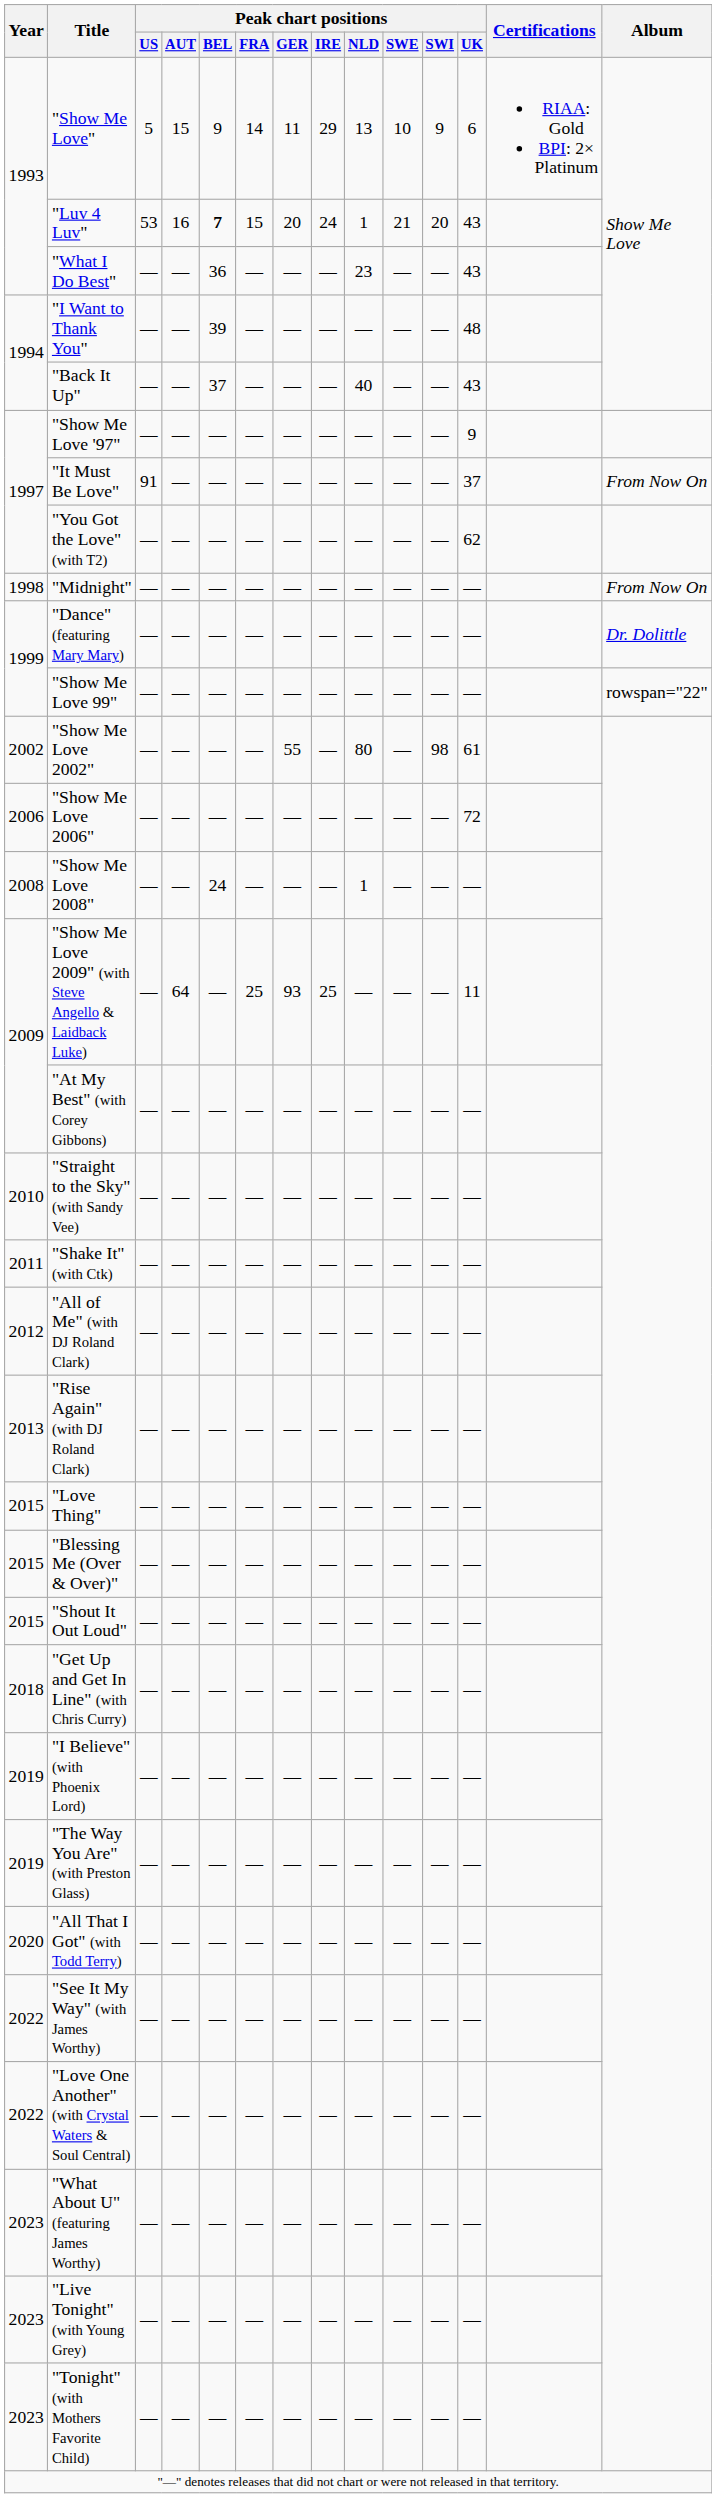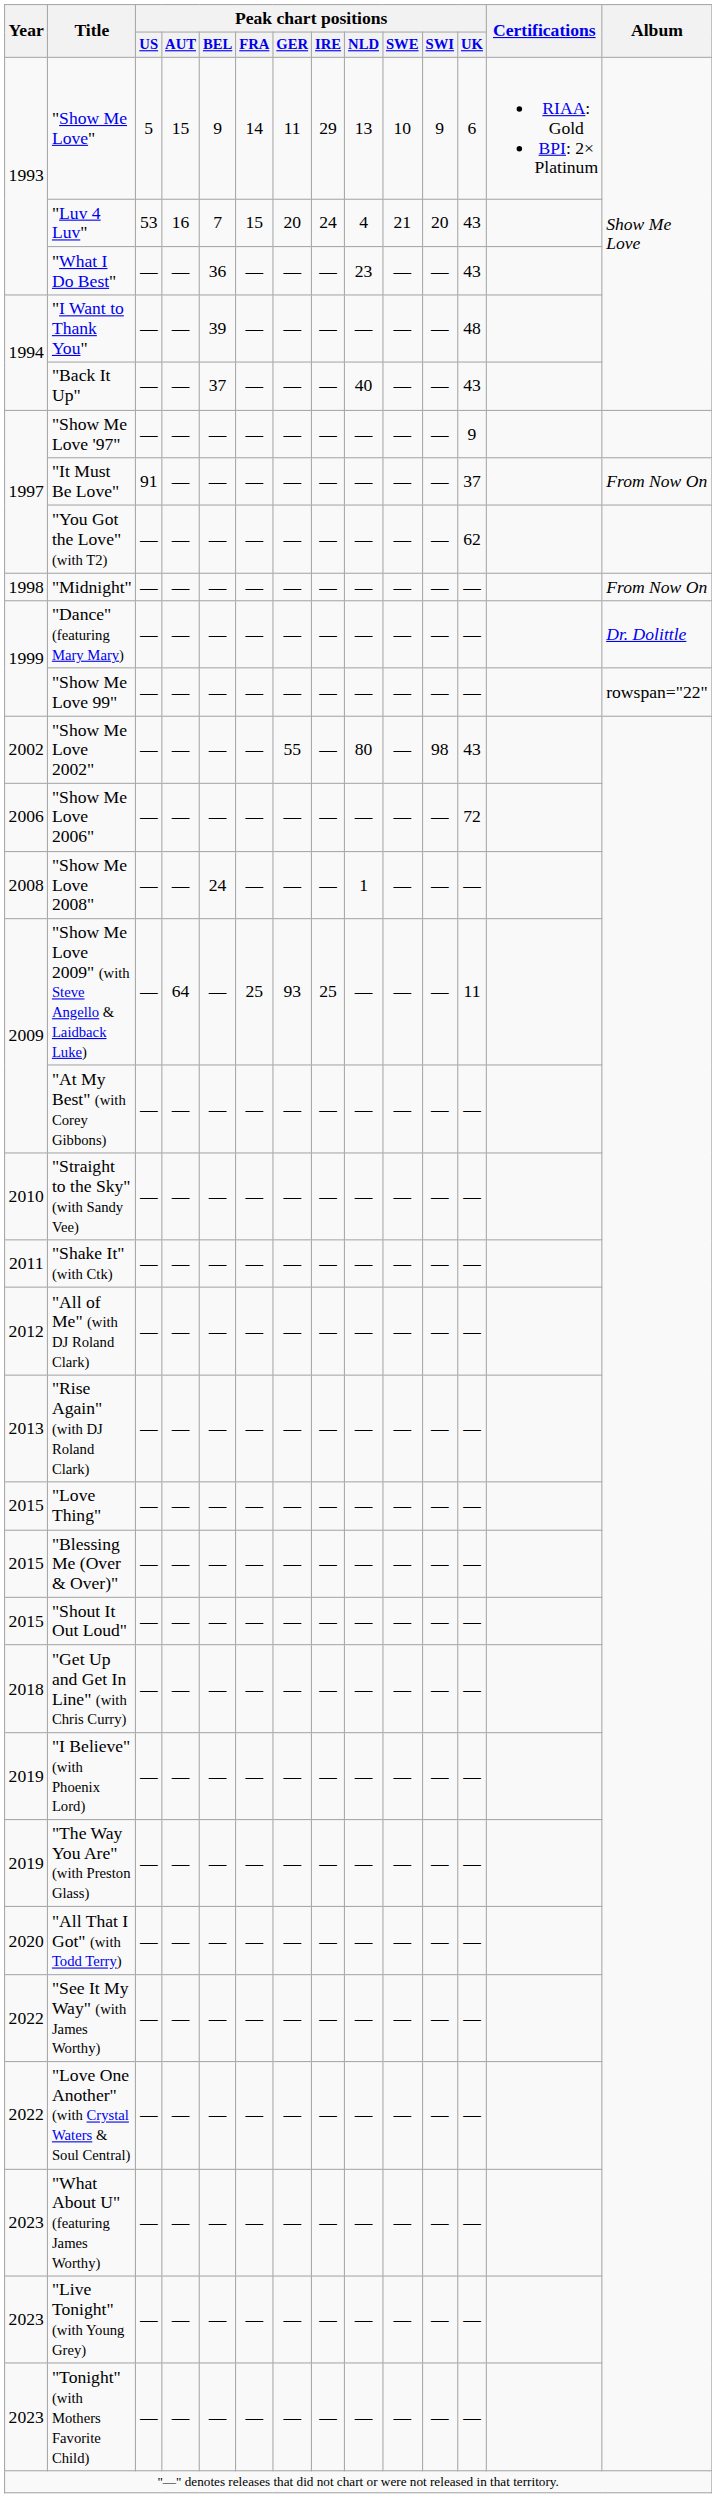(218, 223) bold -> (218, 223) normal
(364, 223) 1 -> (364, 223) 4
(472, 749) 61 -> (472, 749) 43
